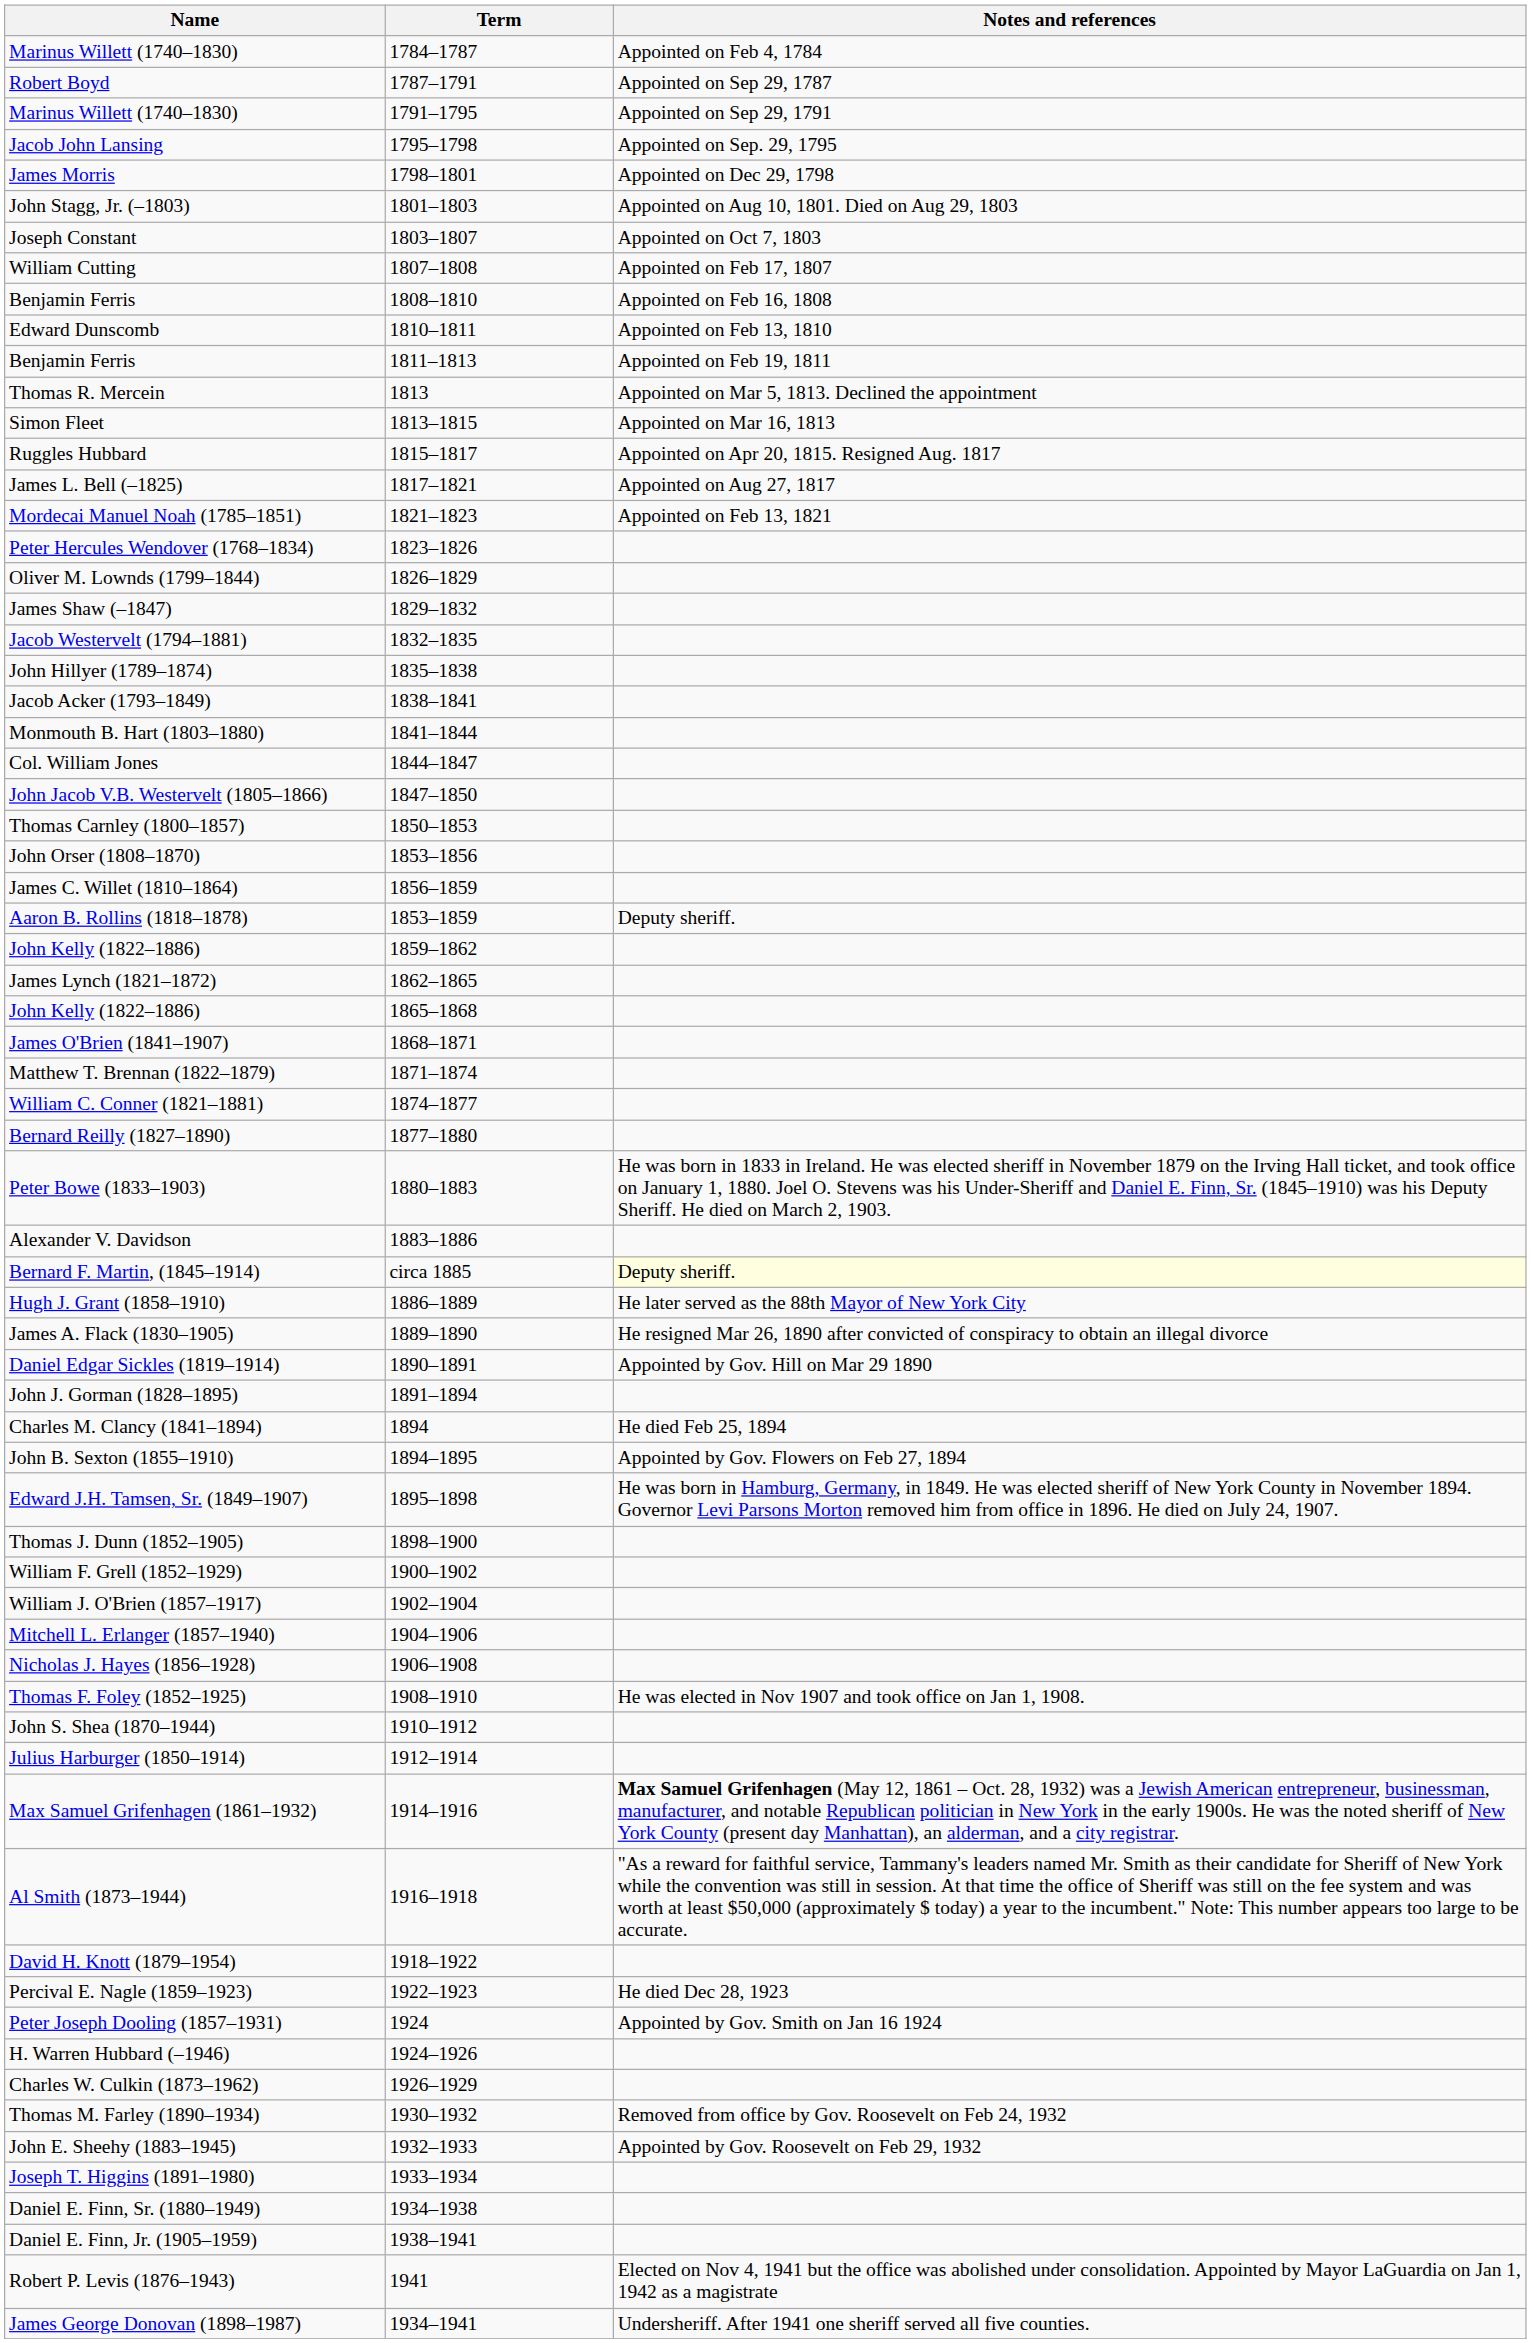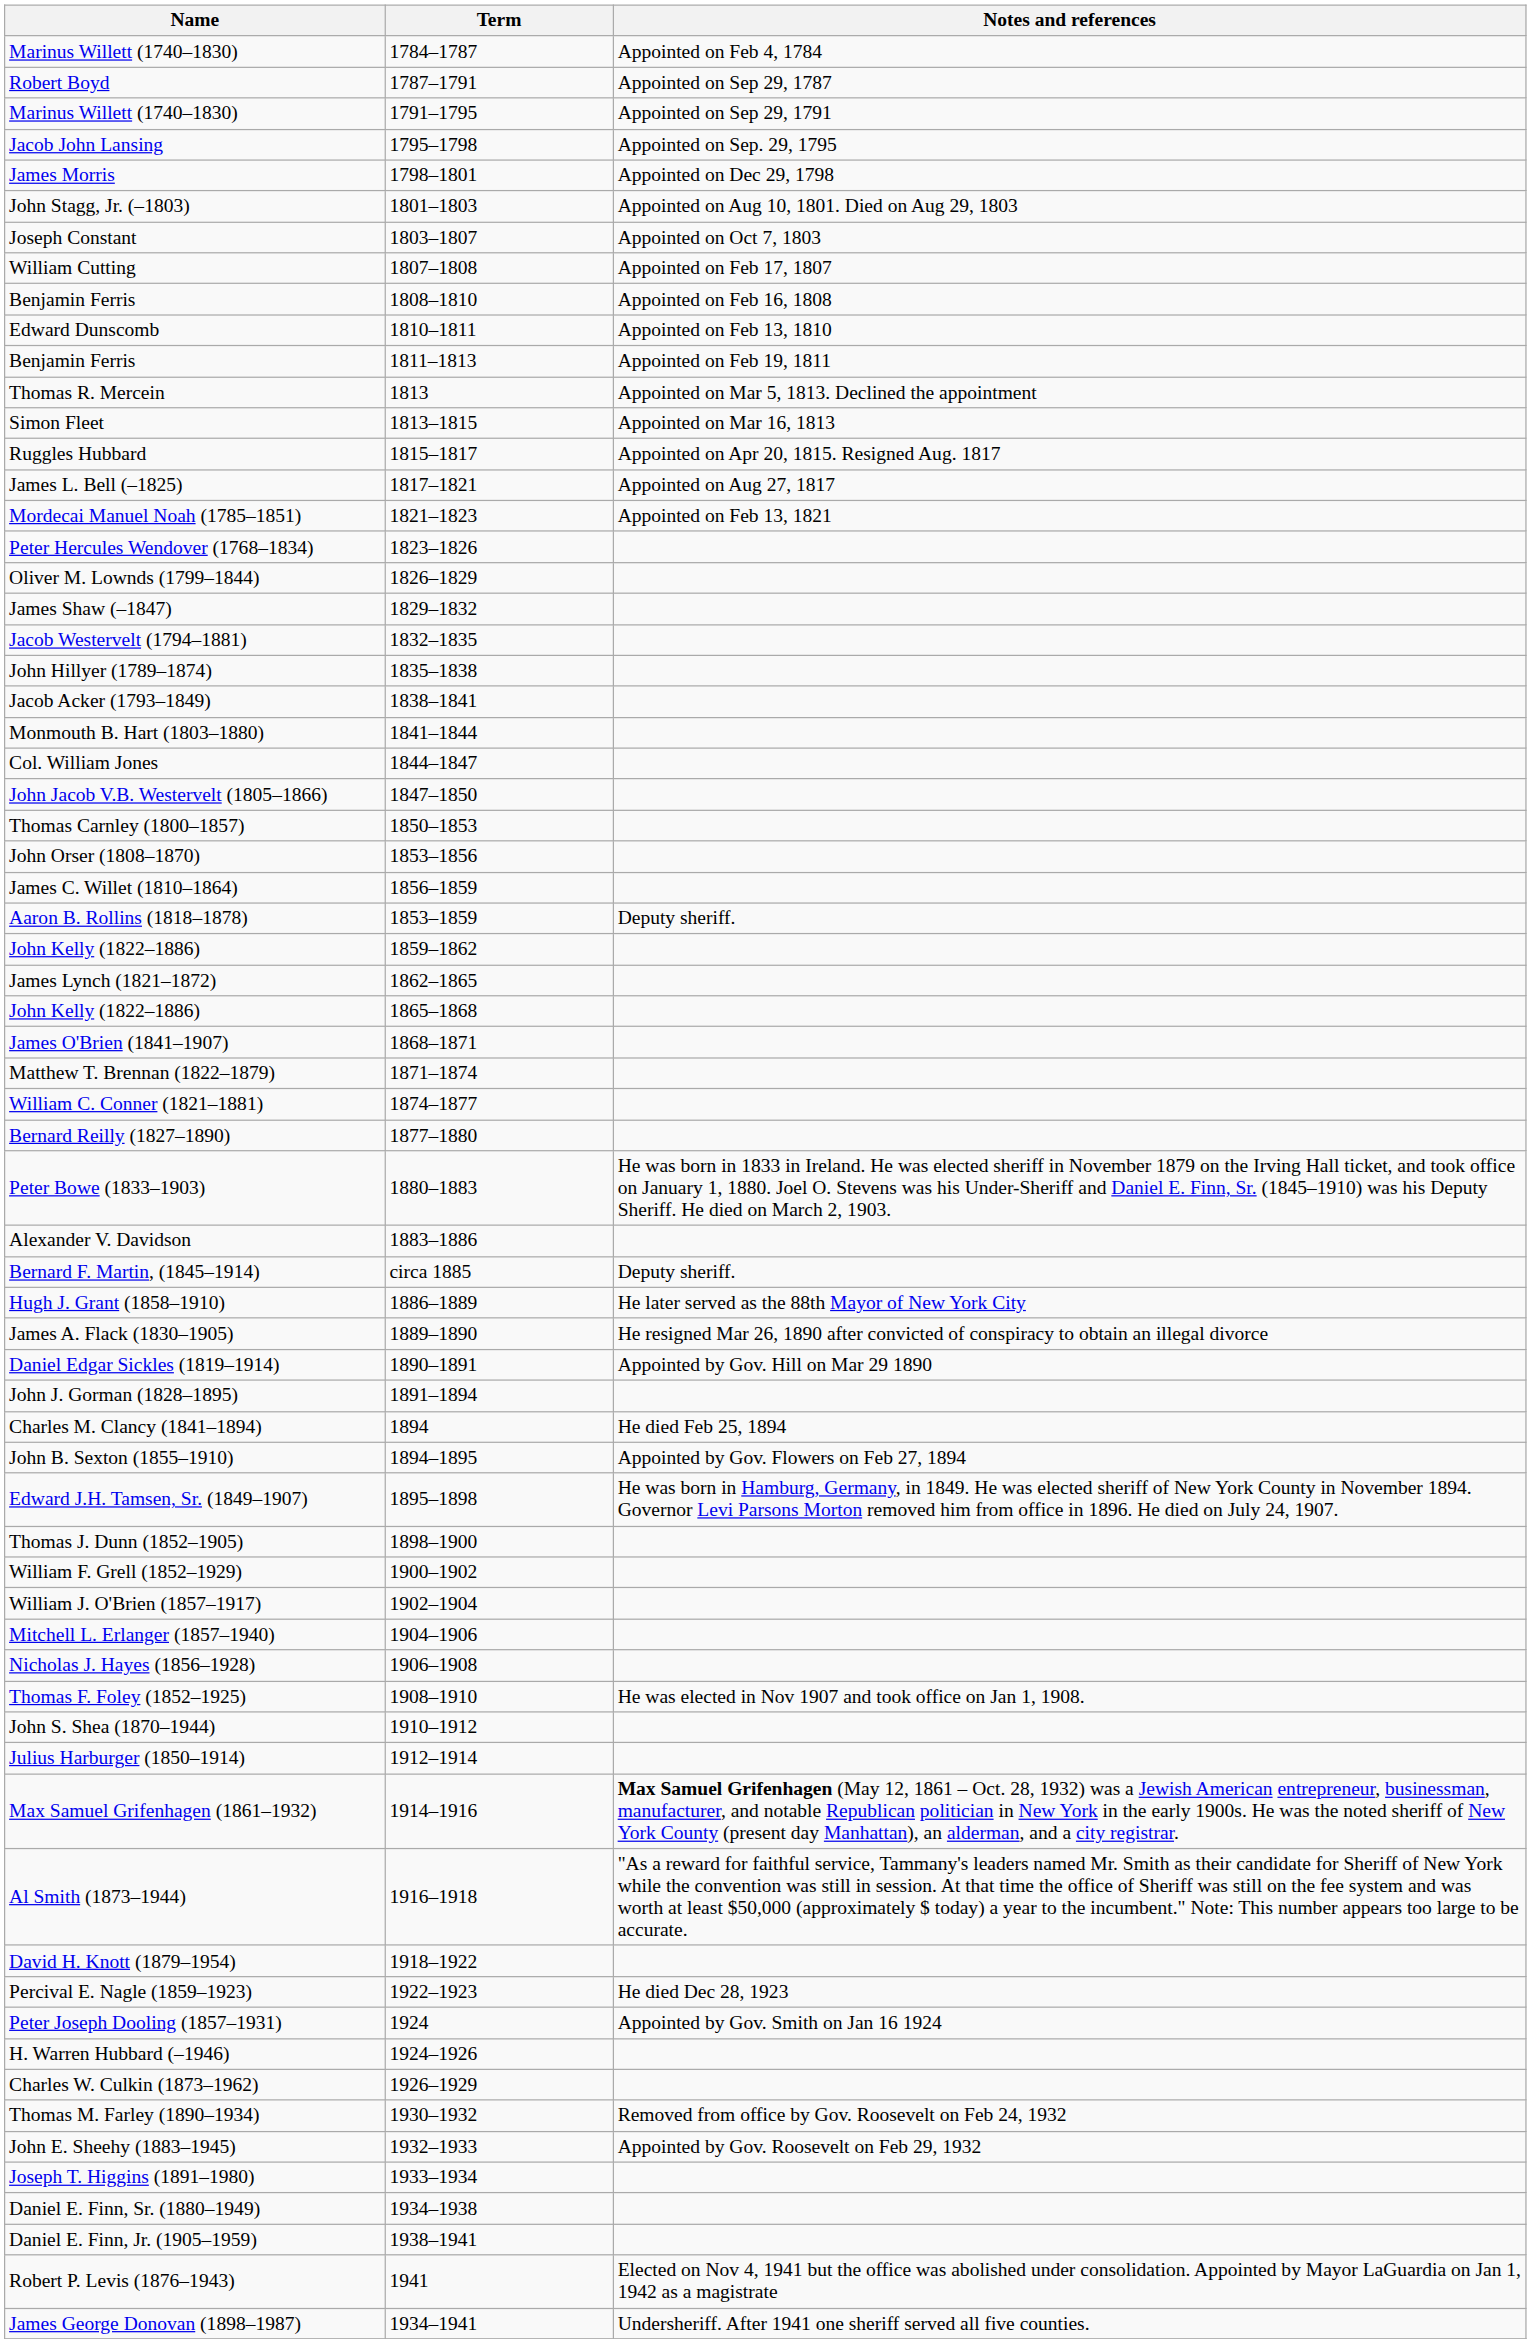(677, 1271) lightyellow background -> (677, 1271) no background
